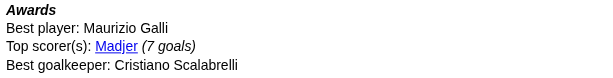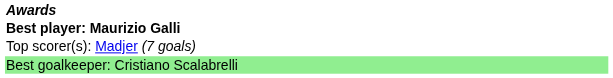(87, 28) normal -> (93, 28) bold
(122, 65) no background -> (122, 65) lightgreen background
